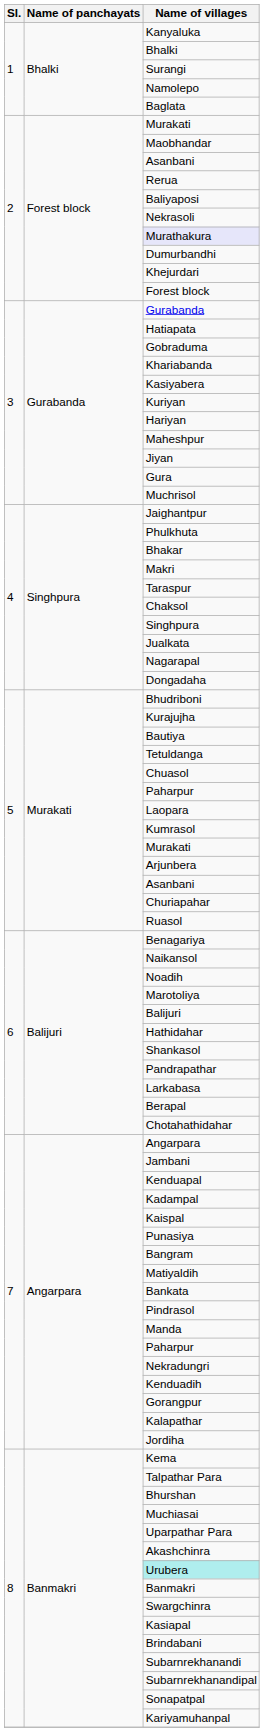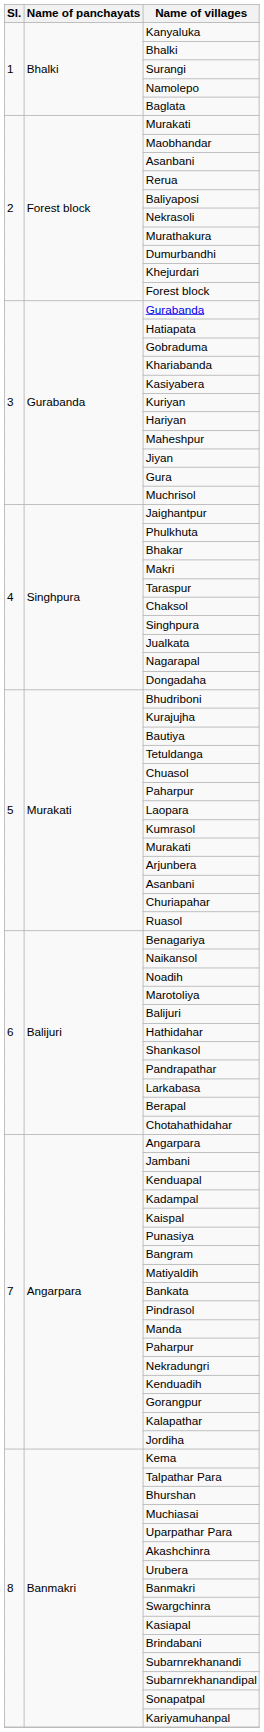(178, 236) lavender background -> (178, 236) no background
(167, 1569) paleturquoise background -> (167, 1569) no background
